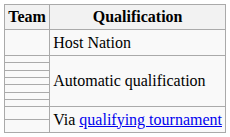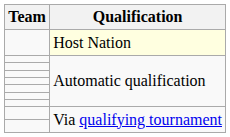(92, 42) no background -> (92, 42) lightyellow background
